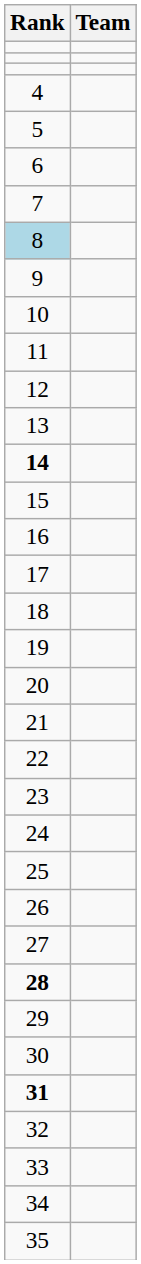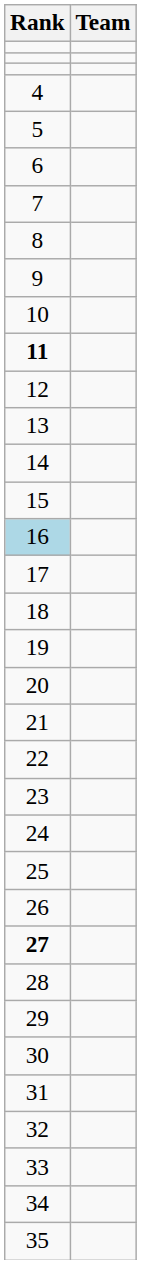(37, 240) lightblue background -> (37, 240) no background
(37, 351) normal -> (37, 351) bold
(37, 462) bold -> (37, 462) normal
(37, 536) no background -> (37, 536) lightblue background
(37, 944) normal -> (37, 944) bold
(37, 981) bold -> (37, 981) normal
(37, 1092) bold -> (37, 1092) normal
